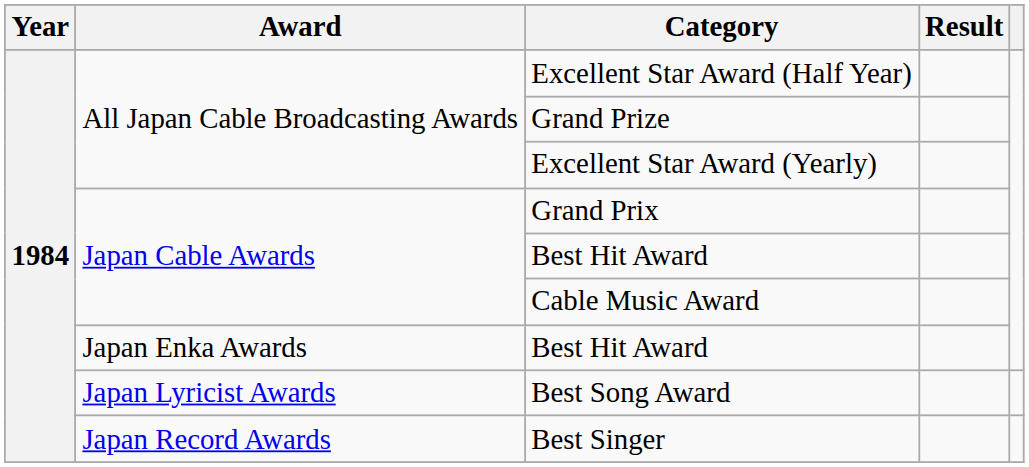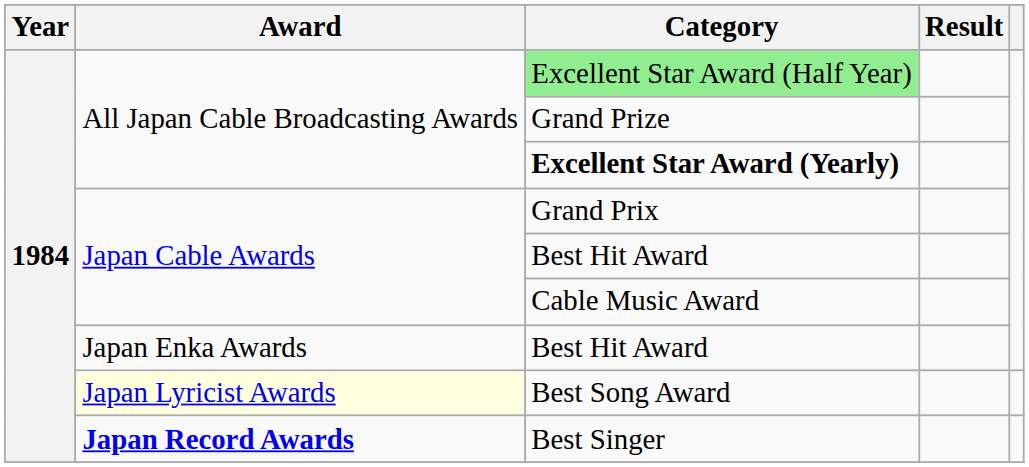(722, 73) no background -> (722, 73) lightgreen background
(704, 164) normal -> (715, 164) bold
(209, 392) no background -> (209, 392) lightyellow background
(207, 438) normal -> (218, 438) bold
